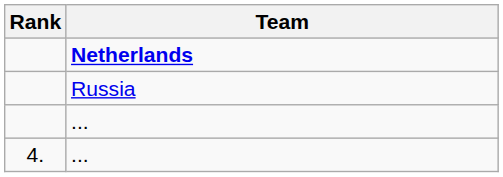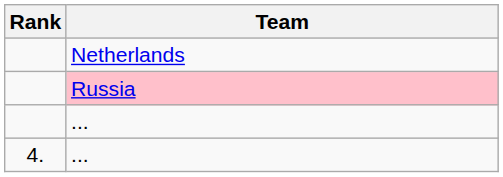(132, 55) bold -> (128, 55) normal
(103, 88) no background -> (103, 88) pink background
